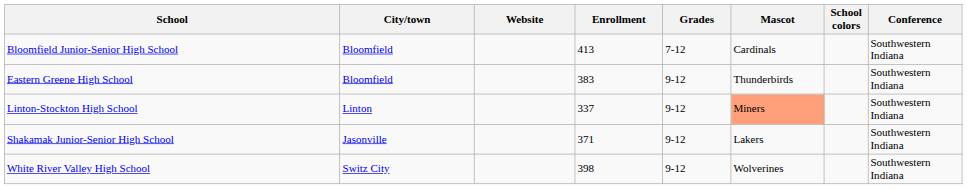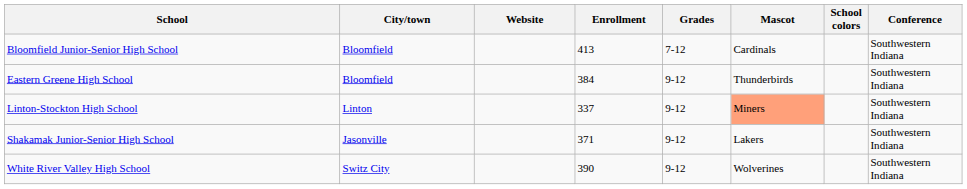(586, 79) 383 -> (586, 79) 384
(586, 169) 398 -> (586, 169) 390
